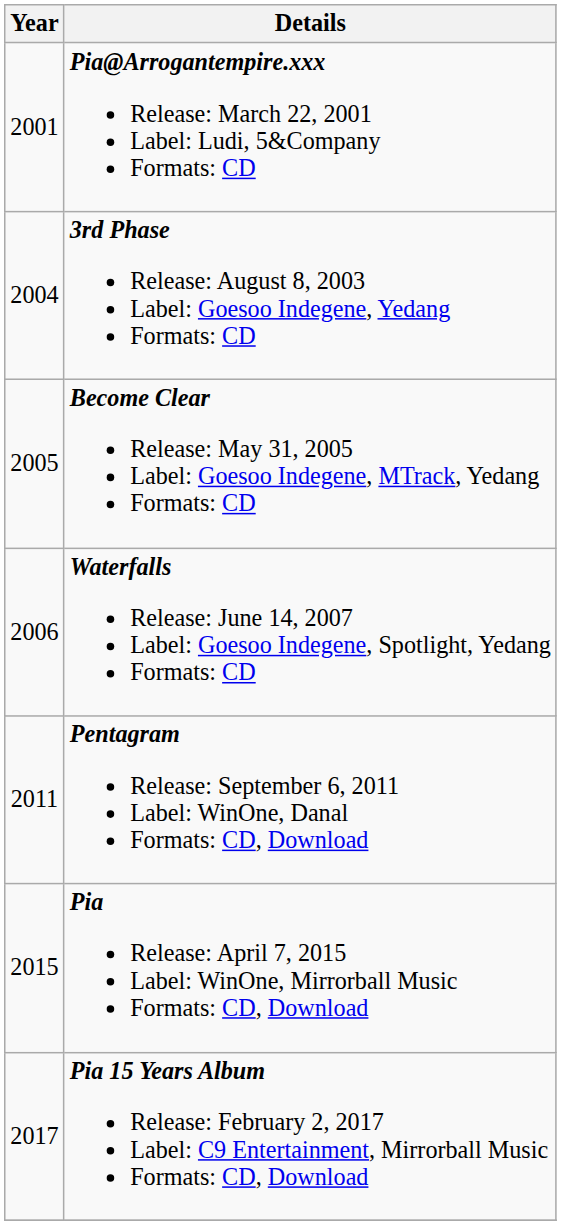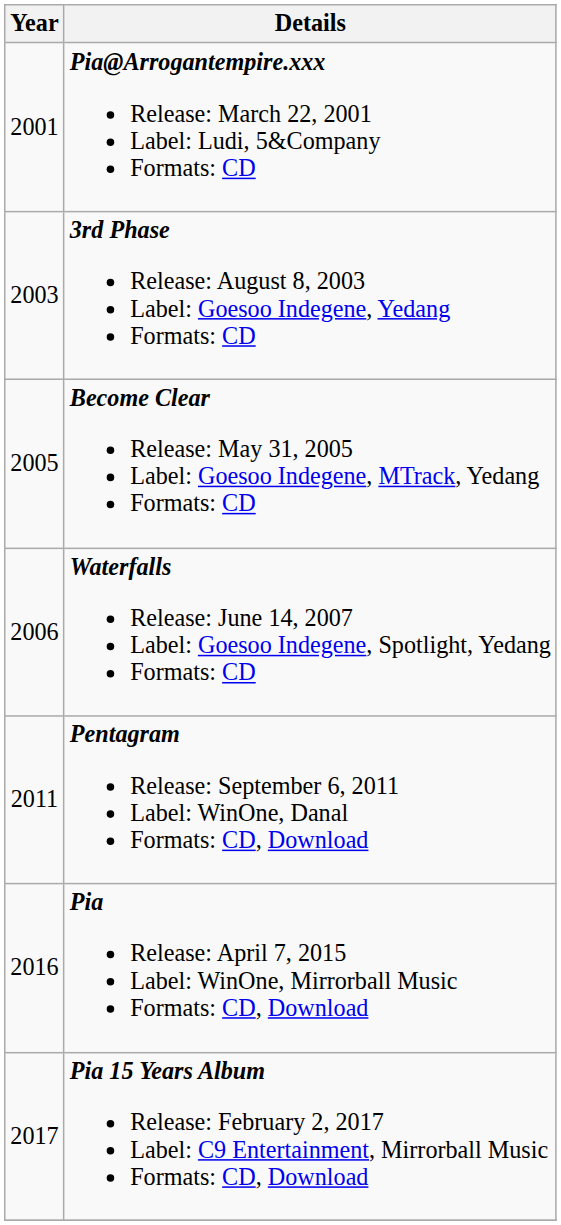(34, 295) 2004 -> (34, 295) 2003
(34, 967) 2015 -> (34, 967) 2016
